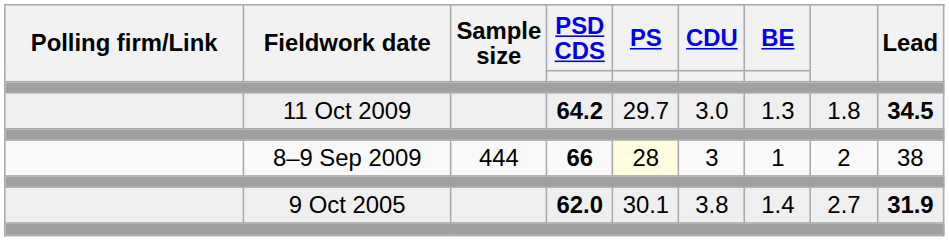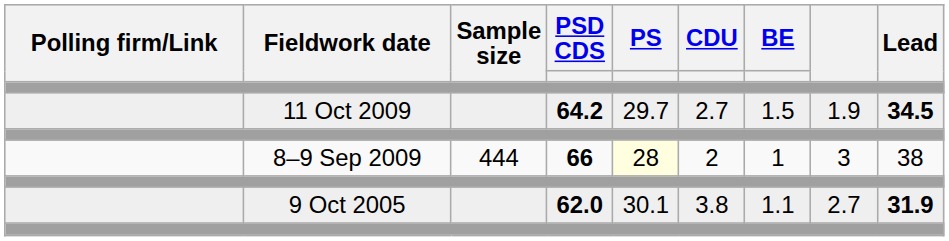(712, 110) 3.0 -> (712, 110) 2.7
(778, 110) 1.3 -> (778, 110) 1.5
(844, 110) 1.8 -> (844, 110) 1.9
(712, 158) 3 -> (712, 158) 2
(844, 158) 2 -> (844, 158) 3
(778, 205) 1.4 -> (778, 205) 1.1
